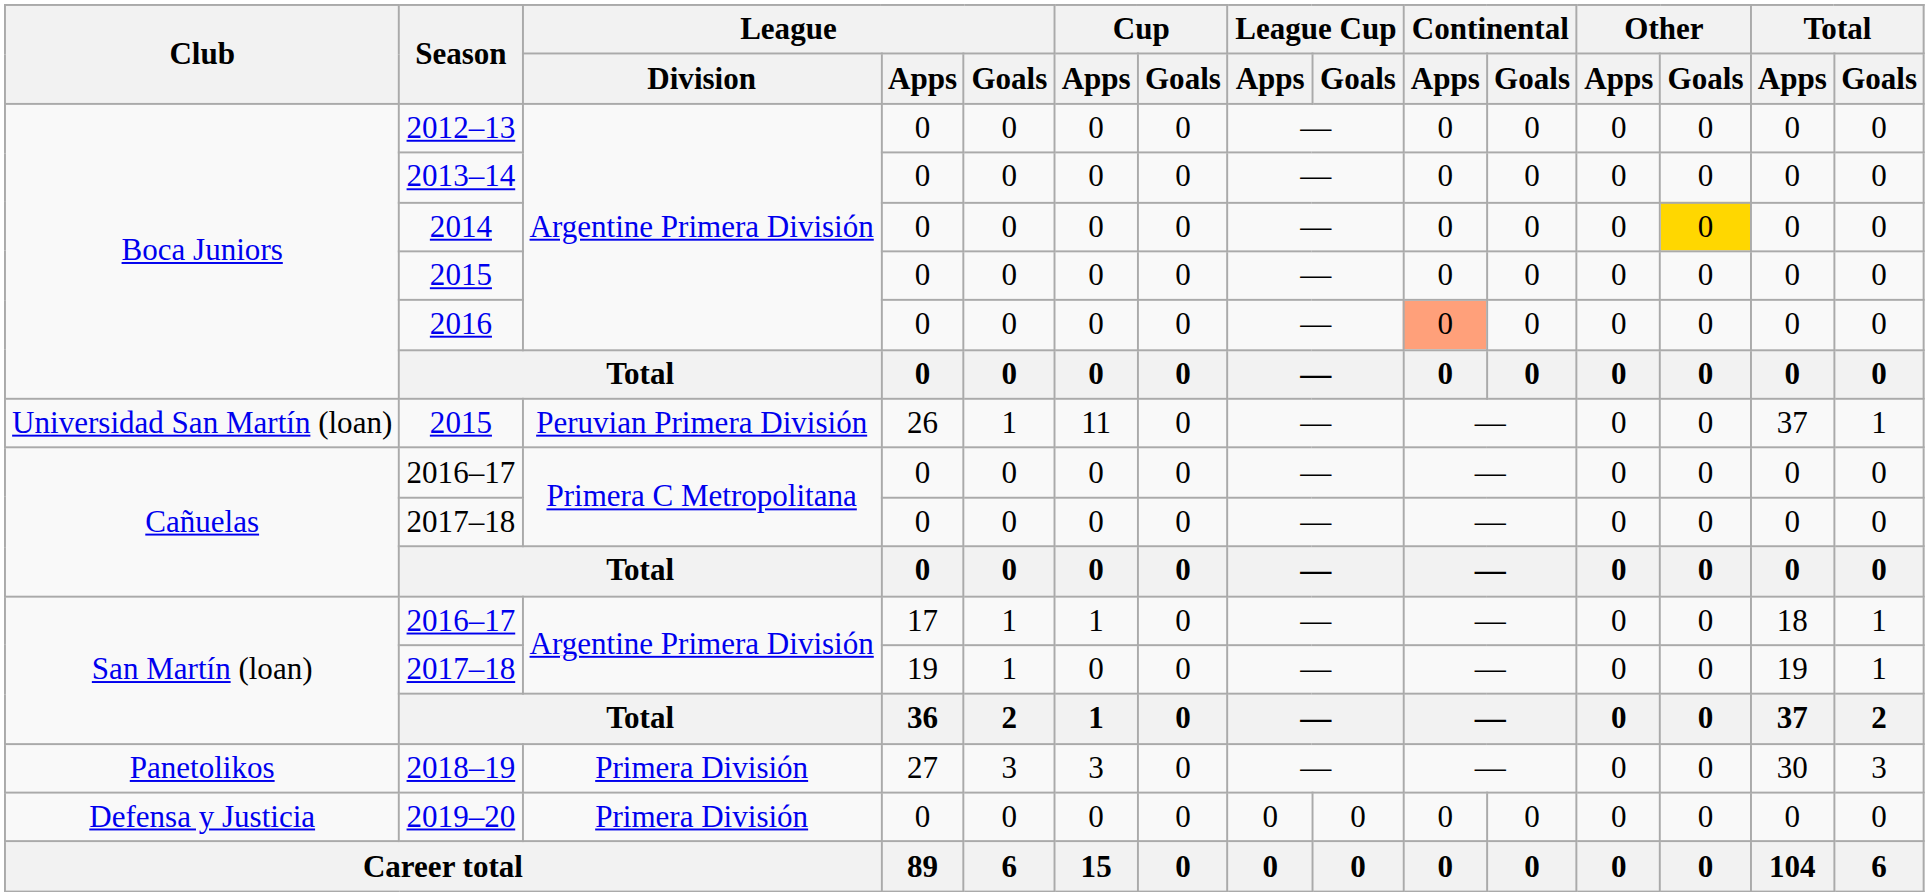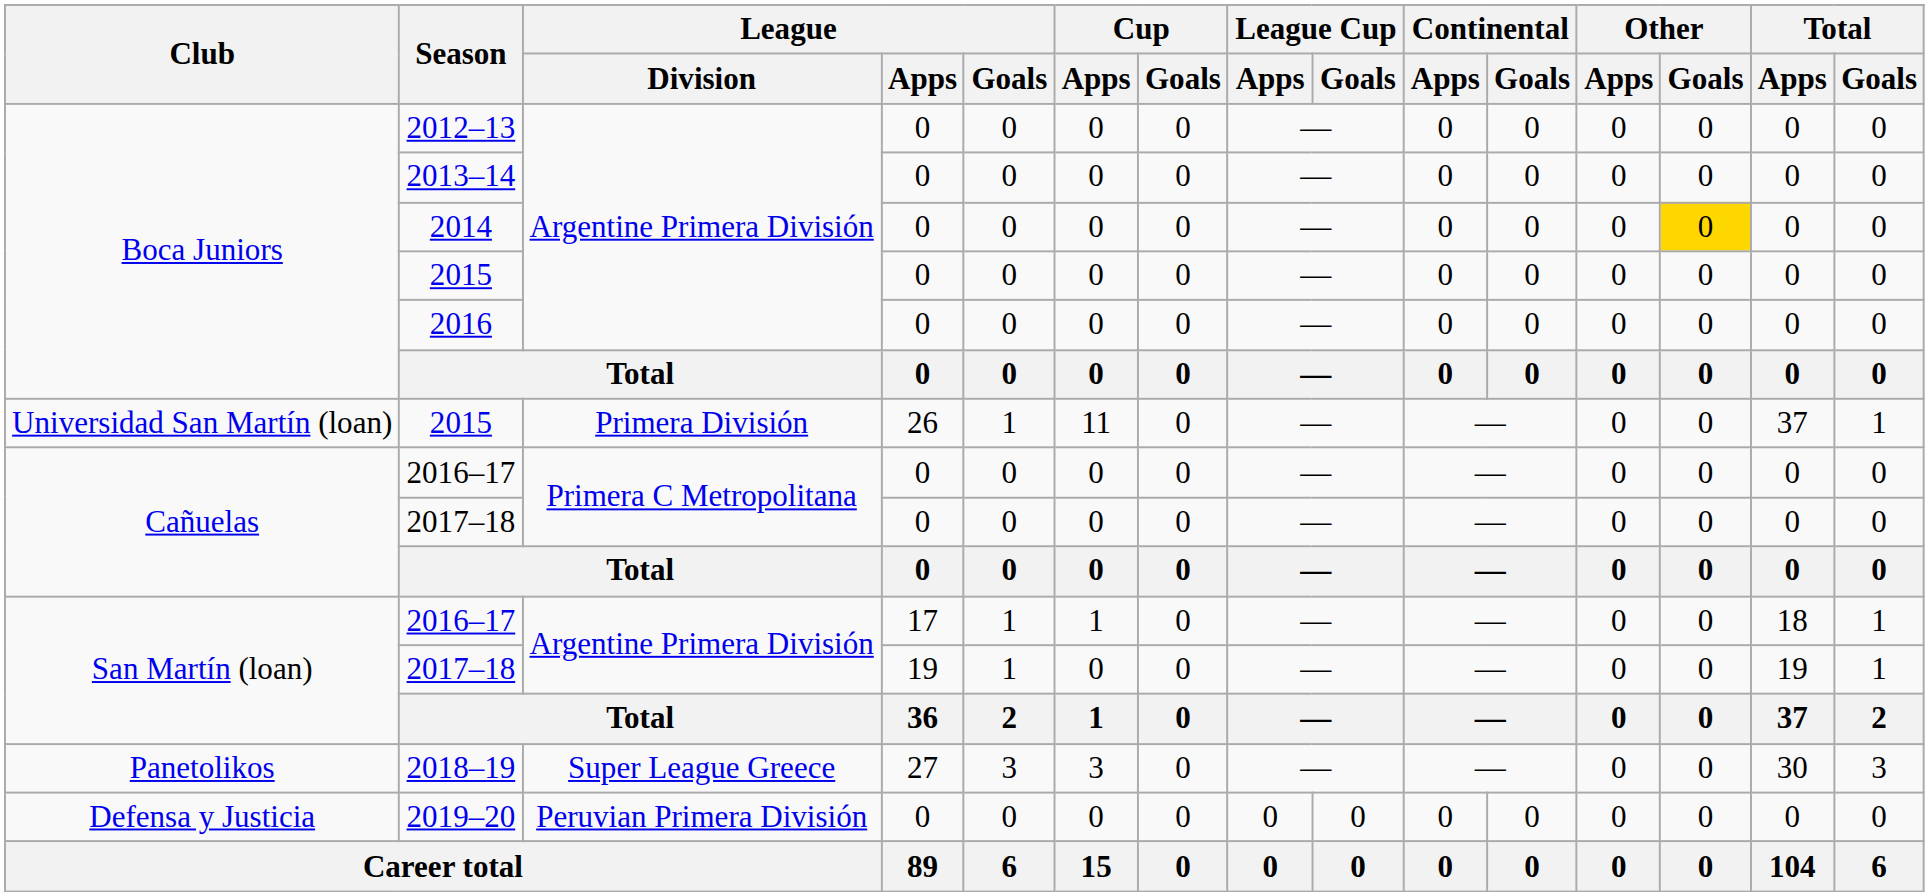(1445, 324) lightsalmon background -> (1445, 324) no background
(702, 422) Peruvian Primera División -> (702, 422) Primera División
(702, 767) Primera División -> (702, 767) Super League Greece
(702, 816) Primera División -> (702, 816) Peruvian Primera División
